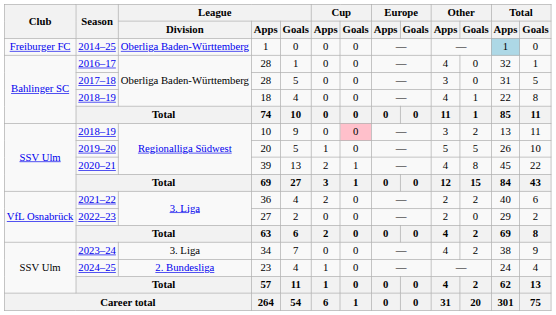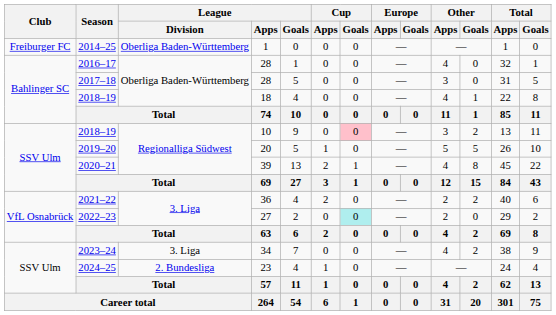(505, 47) lightblue background -> (505, 47) no background
(356, 217) no background -> (356, 217) paleturquoise background
